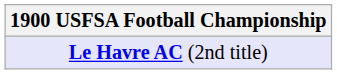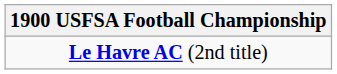(168, 52) lavender background -> (168, 52) no background
